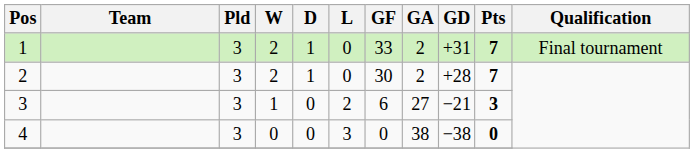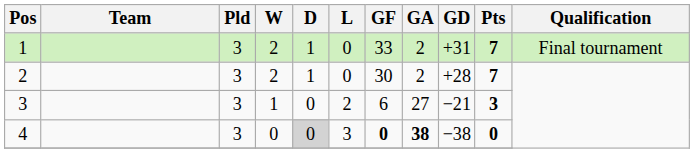(310, 133) no background -> (310, 133) lightgrey background
(384, 133) normal -> (384, 133) bold
(420, 133) normal -> (420, 133) bold
